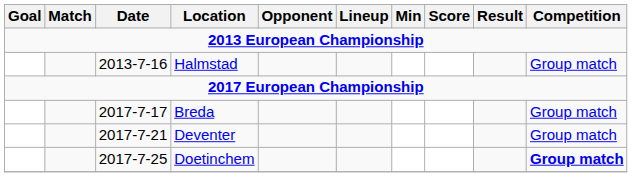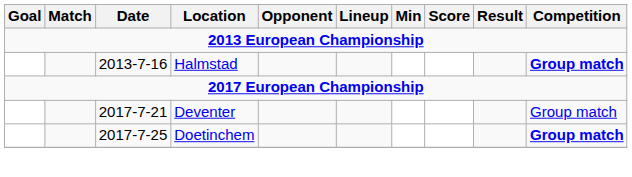(573, 64) normal -> (577, 64) bold
- row: (194, 111)
